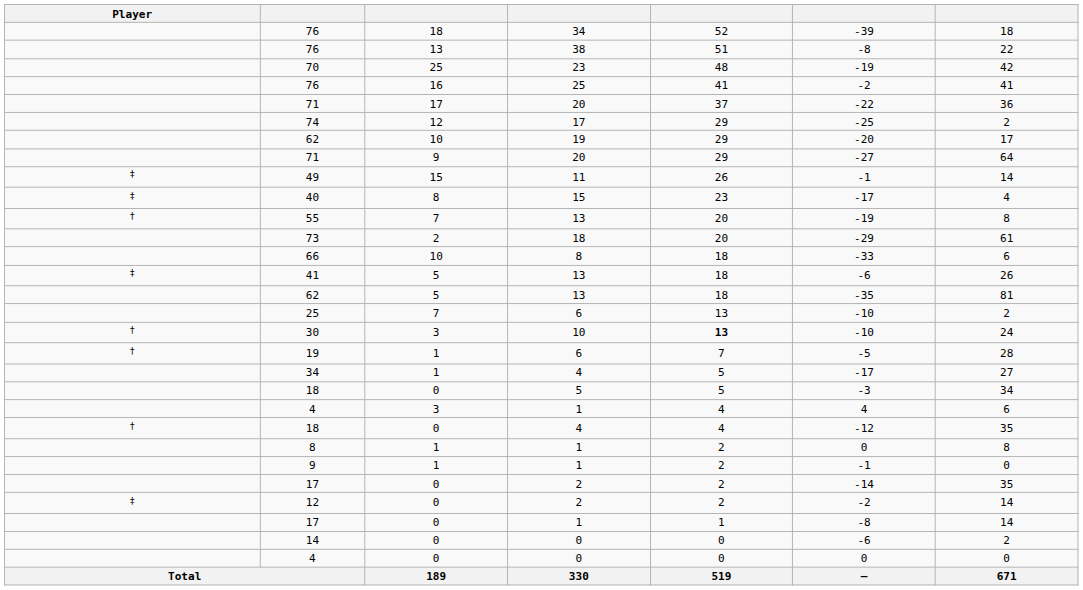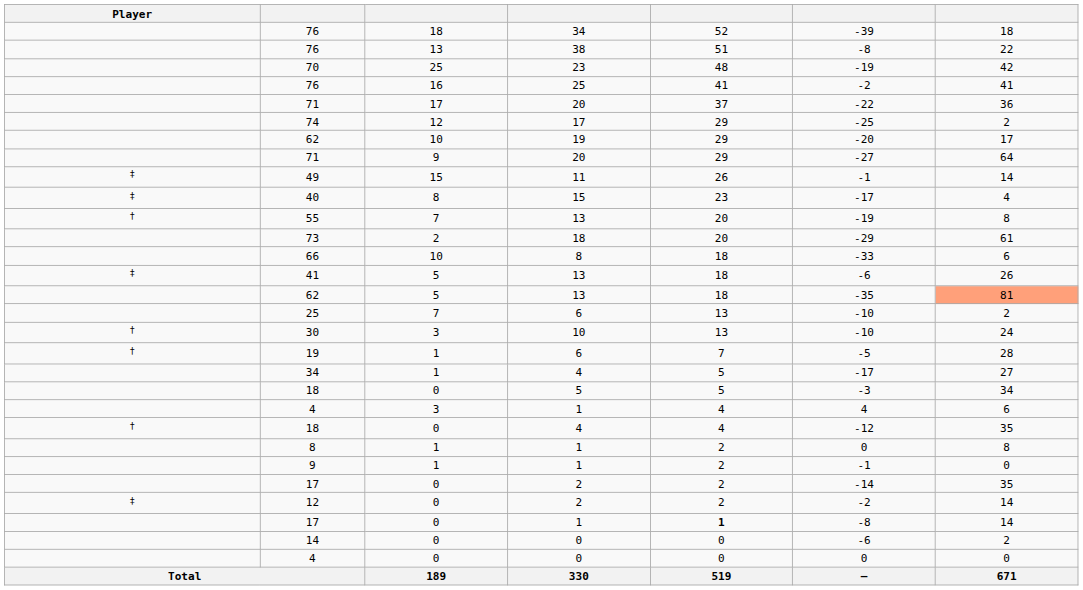(1007, 295) no background -> (1007, 295) lightsalmon background
(721, 332) bold -> (721, 332) normal
(721, 522) normal -> (721, 522) bold
